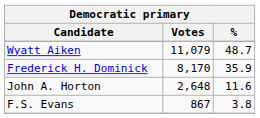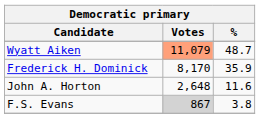(190, 50) no background -> (190, 50) lightsalmon background
(200, 104) no background -> (200, 104) lightgrey background
